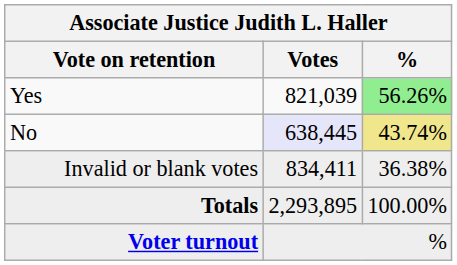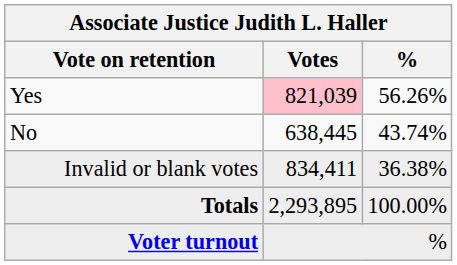(321, 96) no background -> (321, 96) pink background
(413, 96) lightgreen background -> (413, 96) no background
(321, 132) lavender background -> (321, 132) no background
(413, 132) khaki background -> (413, 132) no background
